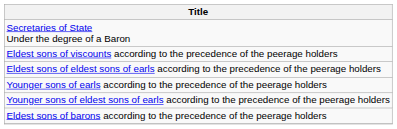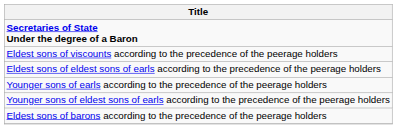(68, 33) normal -> (72, 33) bold
